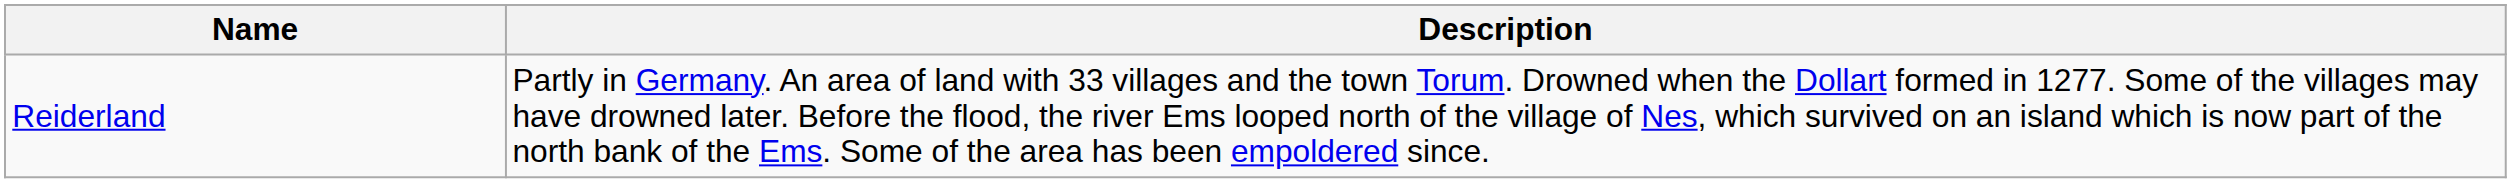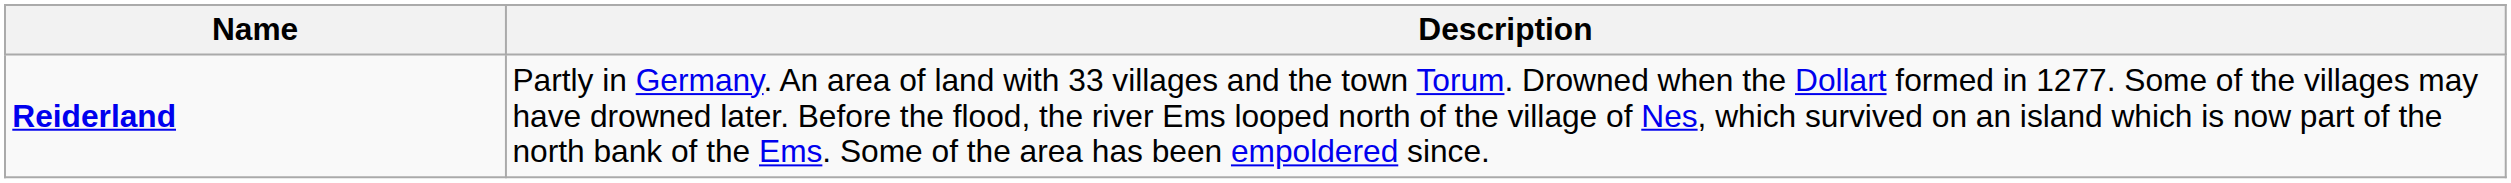(89, 115) normal -> (94, 115) bold
